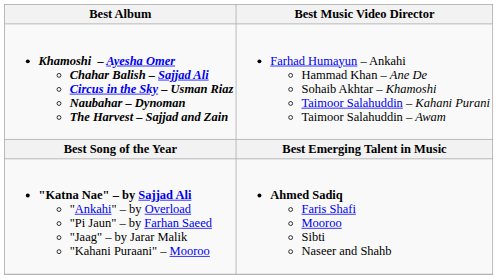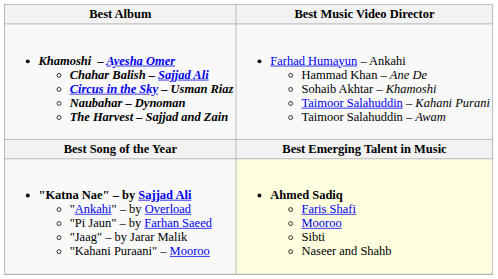(364, 223) no background -> (364, 223) lightyellow background
